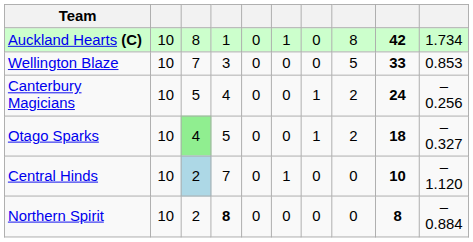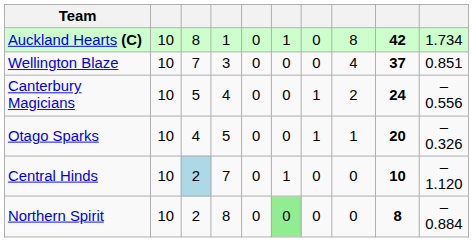(354, 63) 5 -> (354, 63) 4
(398, 63) 33 -> (398, 63) 37
(444, 63) 0.853 -> (444, 63) 0.851
(444, 95) –0.256 -> (444, 95) –0.556
(196, 135) lightgreen background -> (196, 135) no background
(354, 135) 2 -> (354, 135) 1
(398, 135) 18 -> (398, 135) 20
(444, 135) –0.327 -> (444, 135) –0.326
(226, 216) bold -> (226, 216) normal
(286, 216) no background -> (286, 216) lightgreen background
